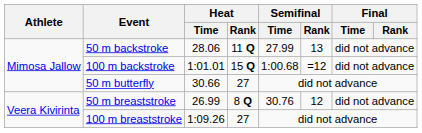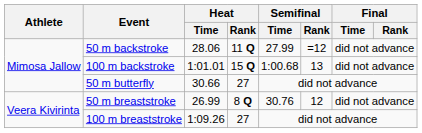(317, 48) 13 -> (317, 48) =12
(317, 66) =12 -> (317, 66) 13
